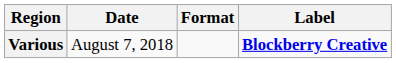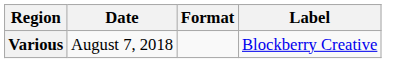(315, 44) bold -> (310, 44) normal
